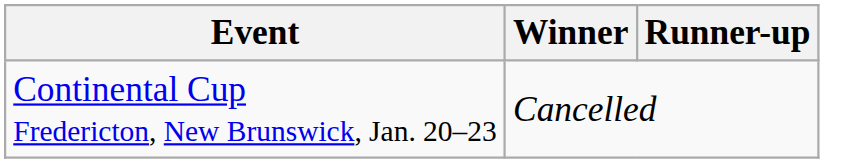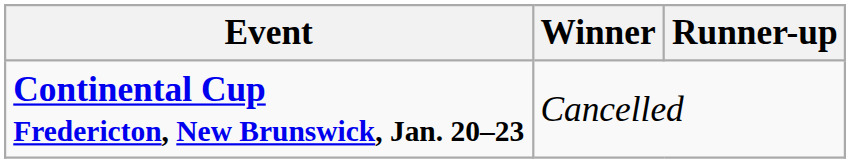(255, 108) normal -> (269, 108) bold
